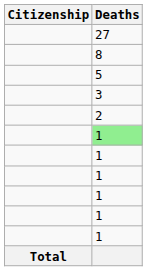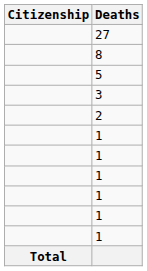(99, 135) lightgreen background -> (99, 135) no background
